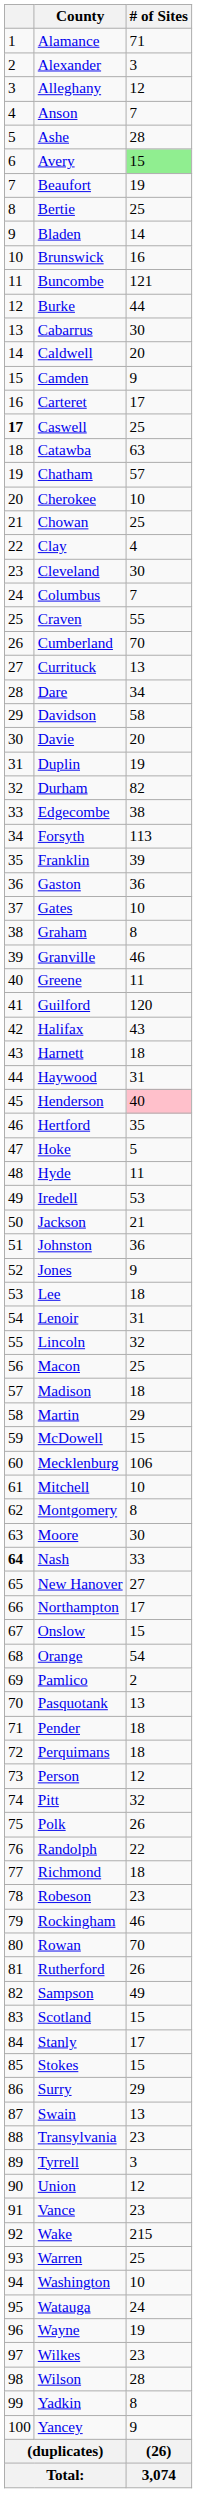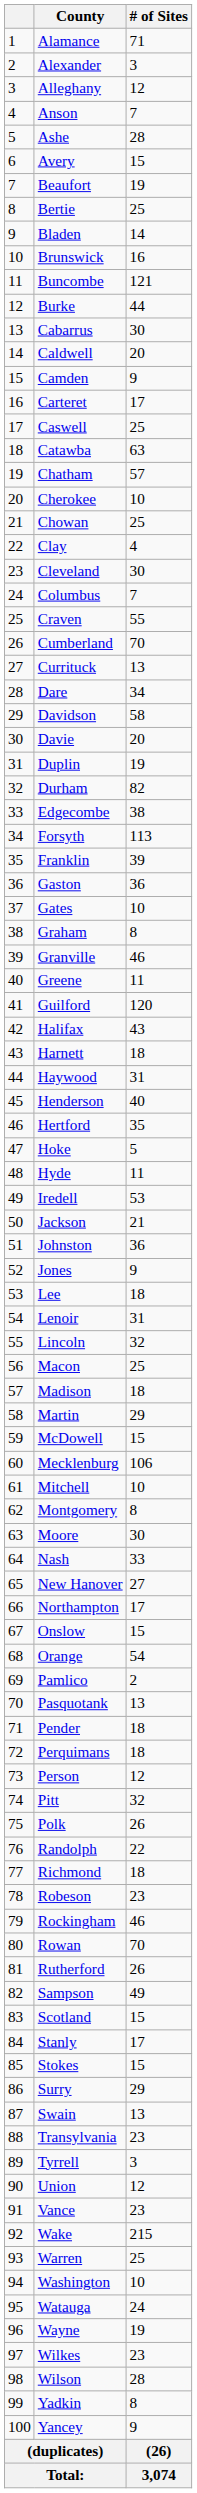(137, 161) lightgreen background -> (137, 161) no background
(16, 426) bold -> (16, 426) normal
(137, 1101) pink background -> (137, 1101) no background
(16, 1559) bold -> (16, 1559) normal
